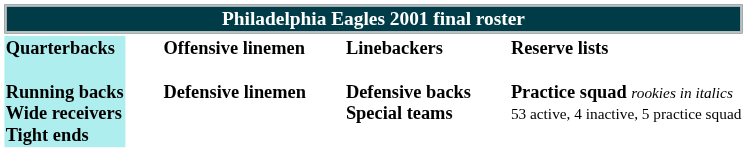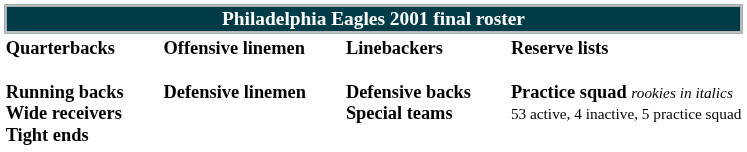(65, 91) paleturquoise background -> (65, 91) no background
